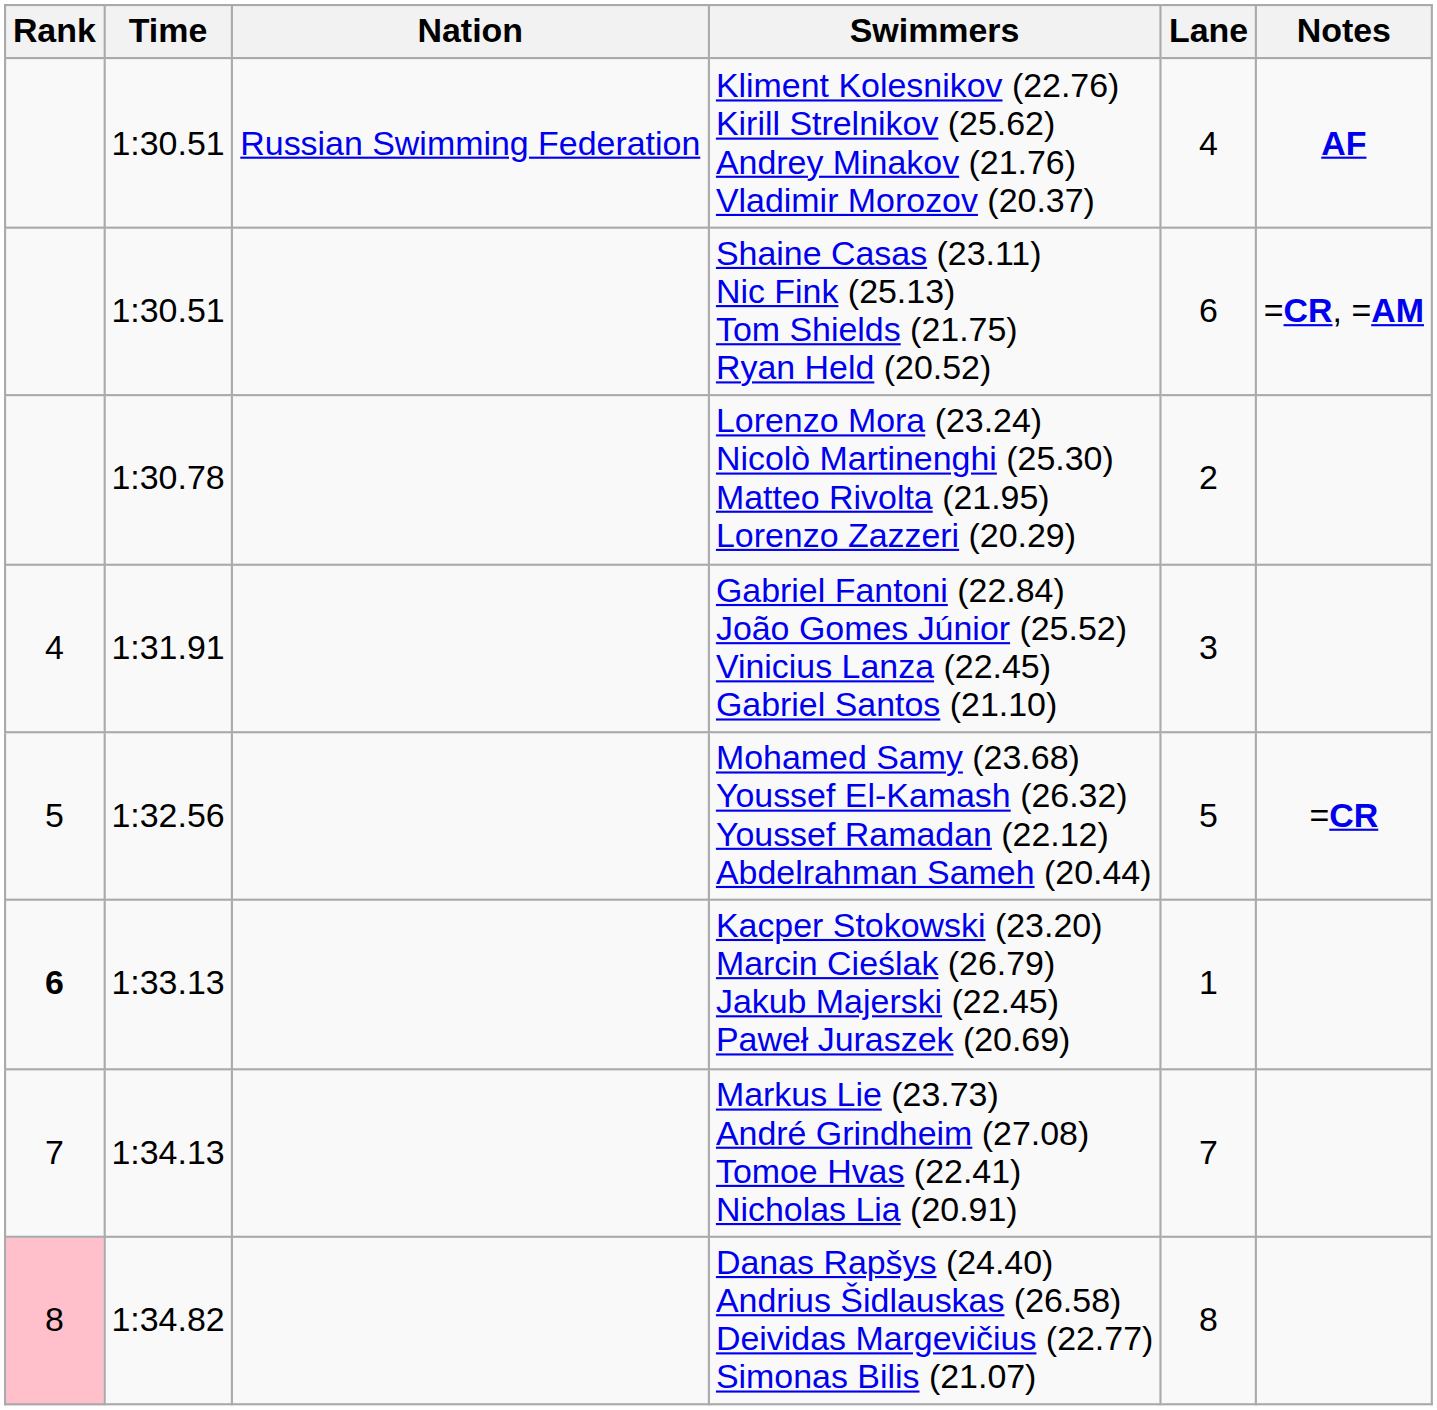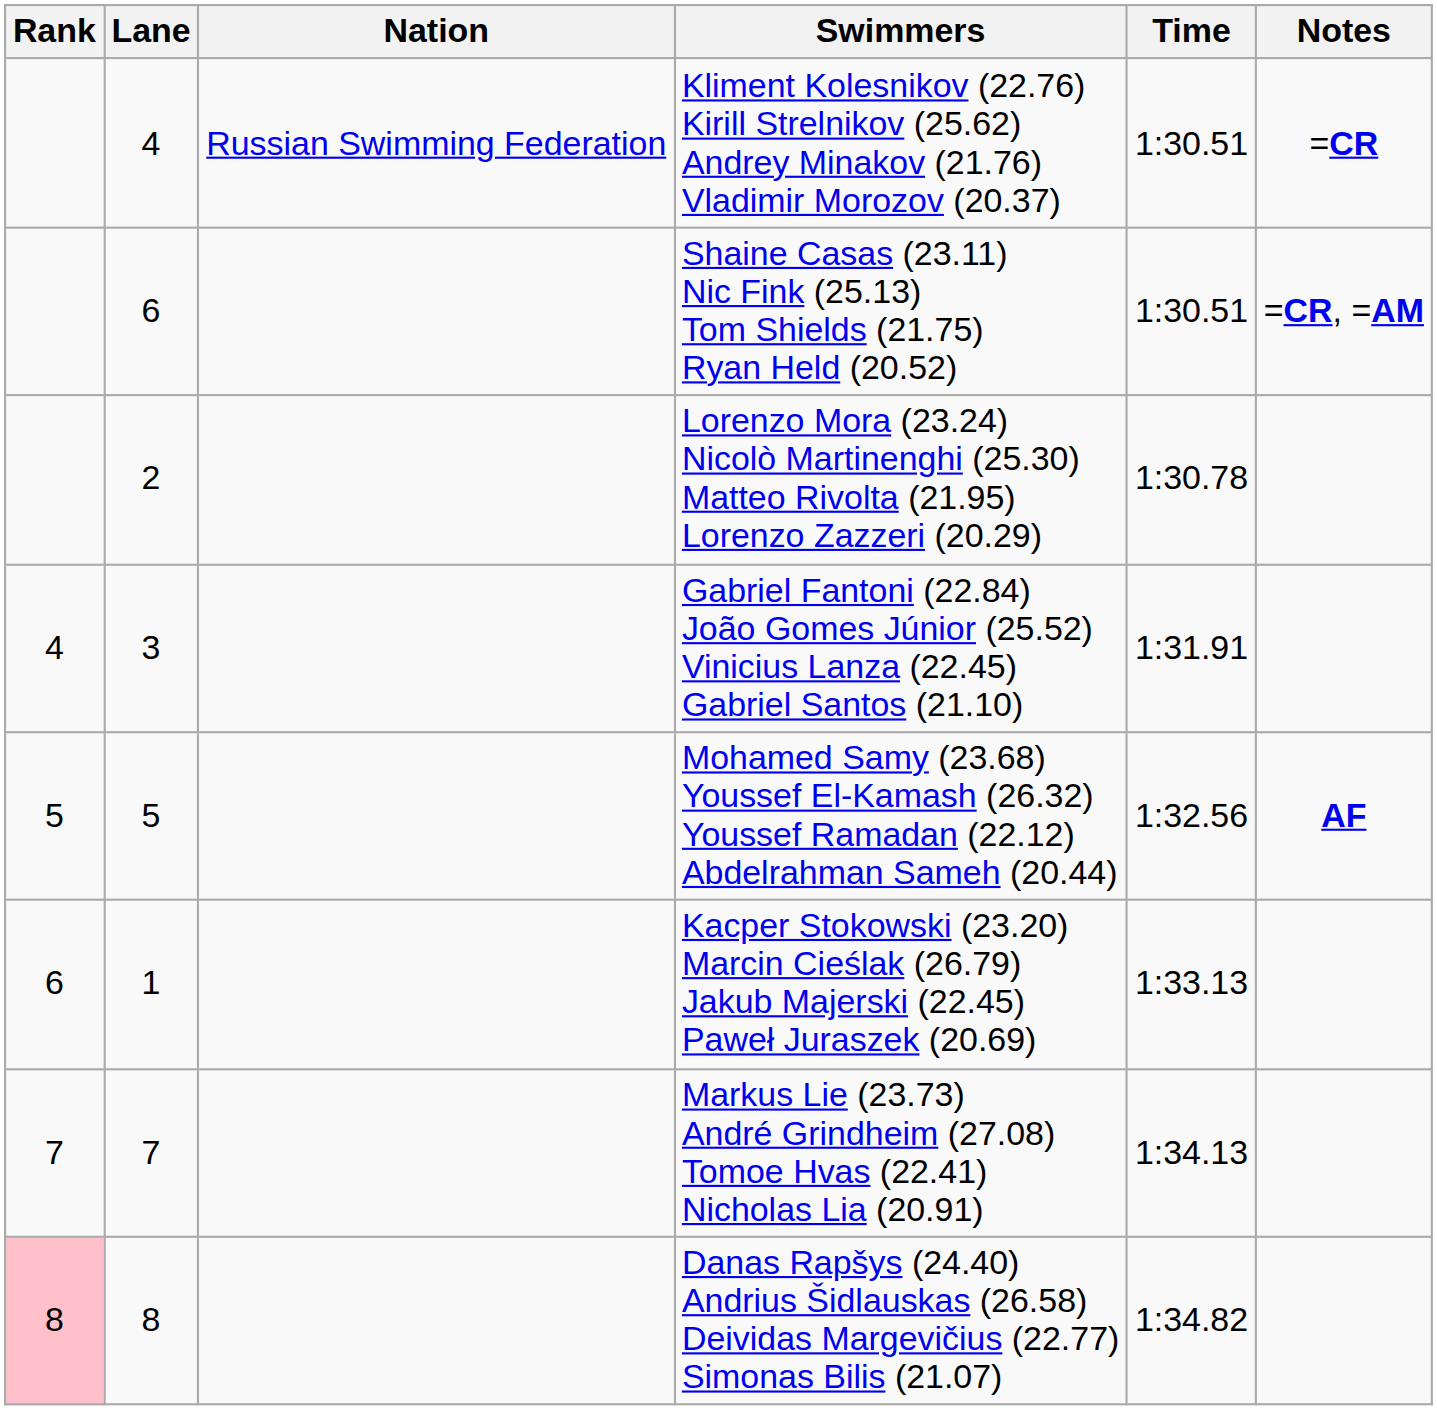columns swapped: (1209, 31) <-> (168, 31)
(1344, 142) AF -> (1344, 142) =CR
(1344, 815) =CR -> (1344, 815) AF
(54, 983) bold -> (54, 983) normal
